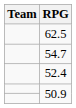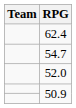(56, 34) 62.5 -> (56, 34) 62.4
(56, 73) 52.4 -> (56, 73) 52.0
